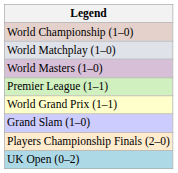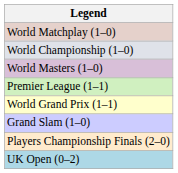(70, 31) World Championship (1–0) -> (61, 31) World Matchplay (1–0)
(61, 50) World Matchplay (1–0) -> (70, 50) World Championship (1–0)
